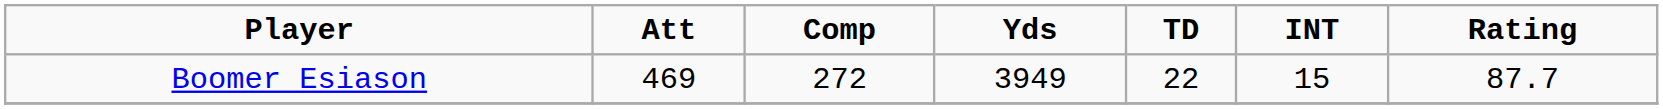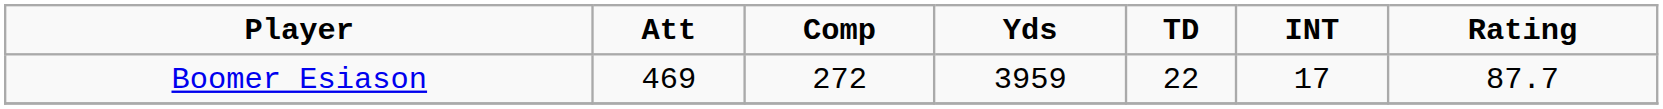(1030, 80) 3949 -> (1030, 80) 3959
(1312, 80) 15 -> (1312, 80) 17
